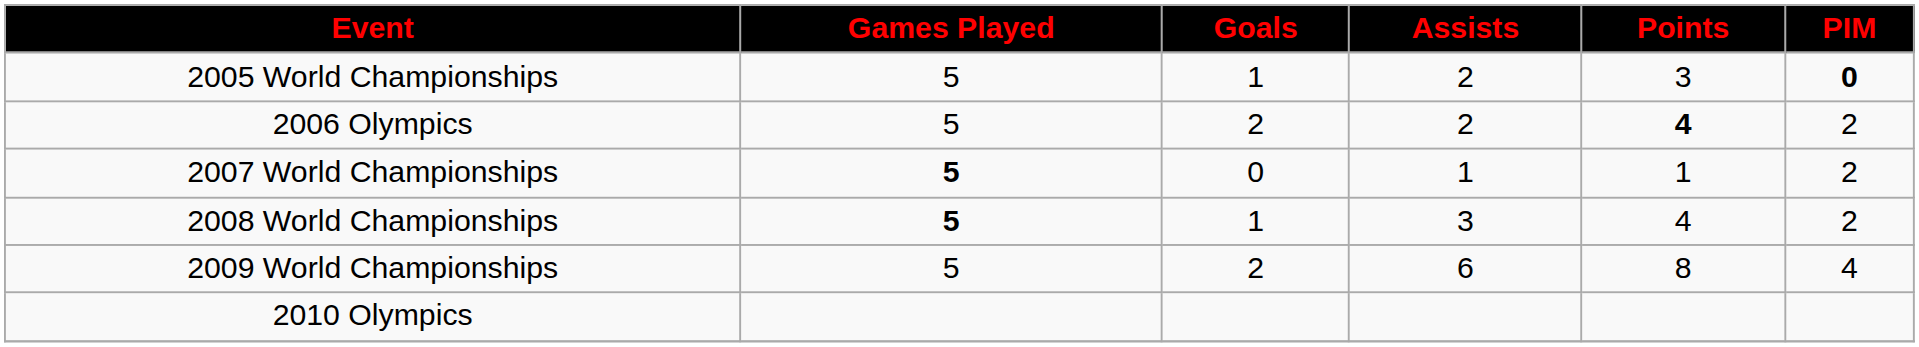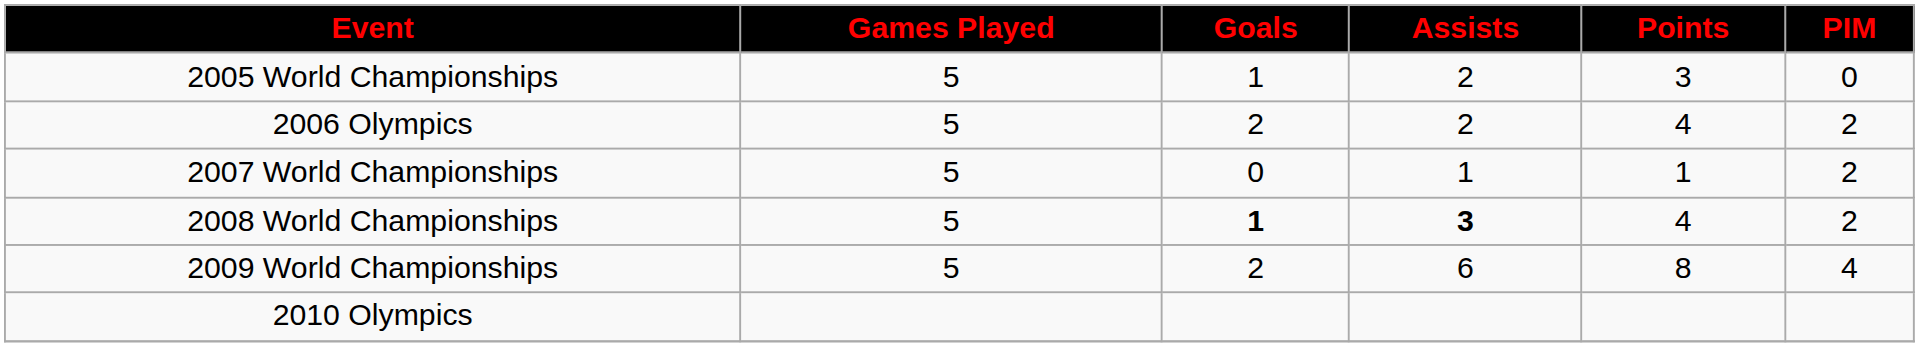(1849, 76) bold -> (1849, 76) normal
(1683, 124) bold -> (1683, 124) normal
(951, 172) bold -> (951, 172) normal
(951, 220) bold -> (951, 220) normal
(1256, 220) normal -> (1256, 220) bold
(1465, 220) normal -> (1465, 220) bold
